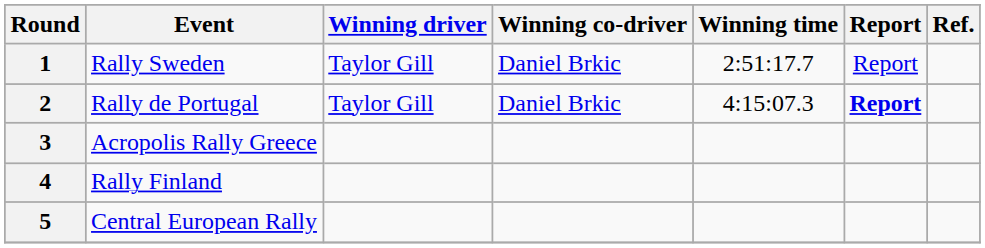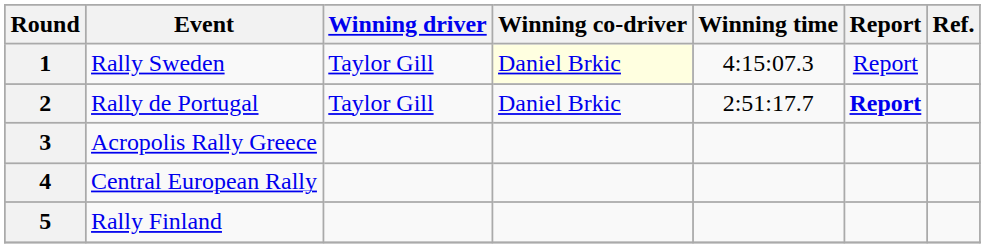(560, 63) no background -> (560, 63) lightyellow background
(768, 63) 2:51:17.7 -> (768, 63) 4:15:07.3
(768, 102) 4:15:07.3 -> (768, 102) 2:51:17.7
(157, 181) Rally Finland -> (204, 181) Central European Rally
(204, 221) Central European Rally -> (157, 221) Rally Finland
